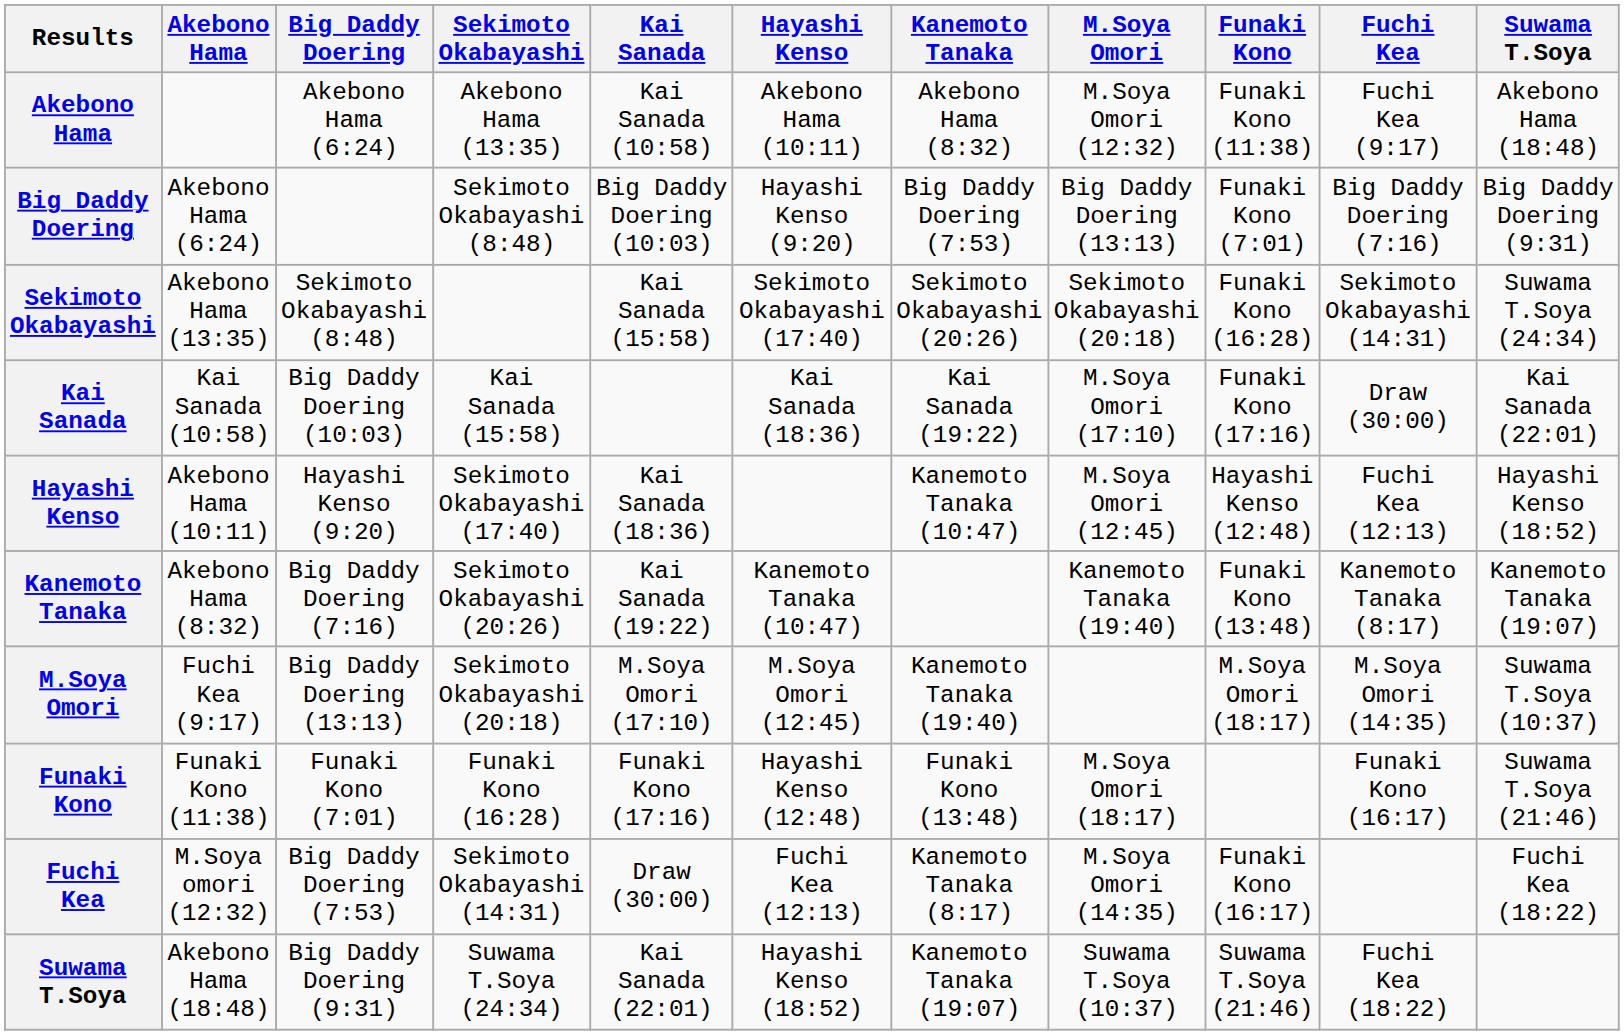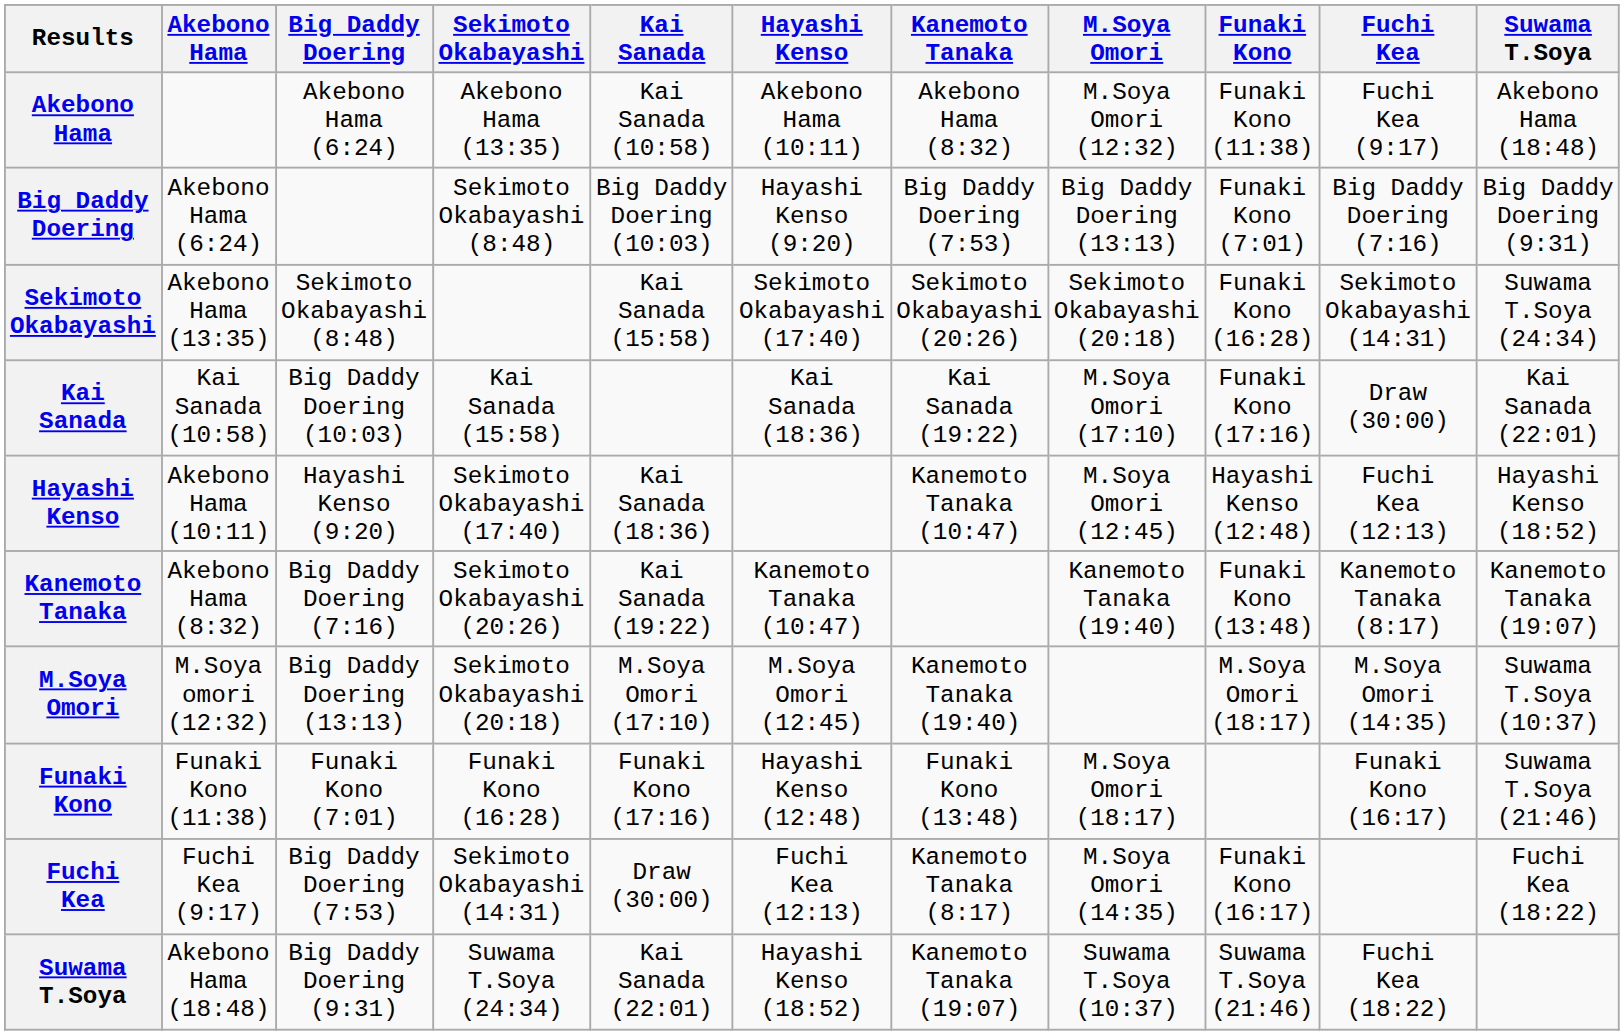(218, 695) Fuchi Kea (9:17) -> (218, 695) M.Soya omori (12:32)
(218, 886) M.Soya omori (12:32) -> (218, 886) Fuchi Kea (9:17)
